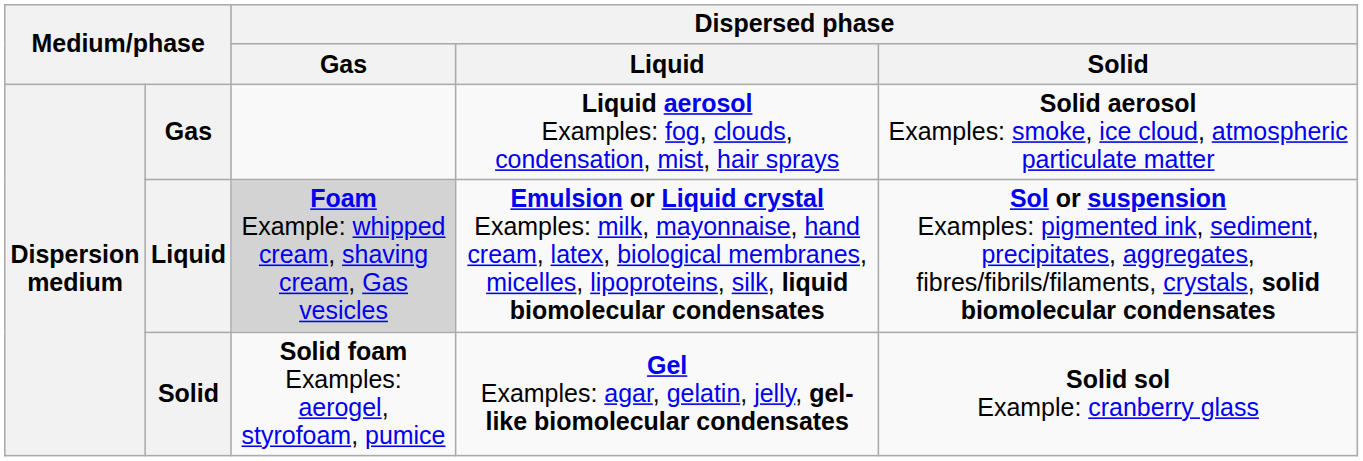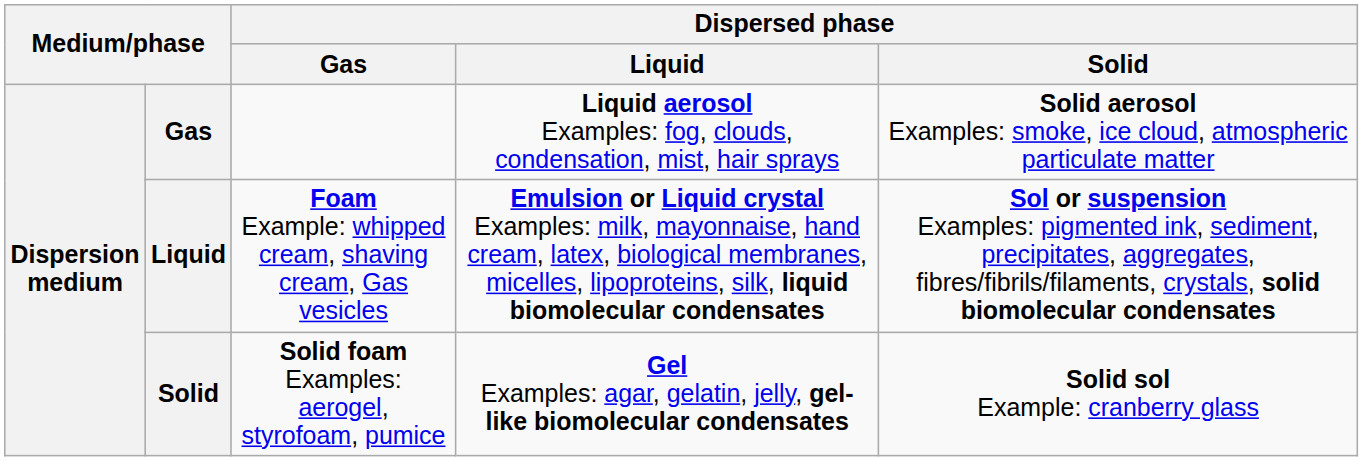(344, 255) lightgrey background -> (344, 255) no background
